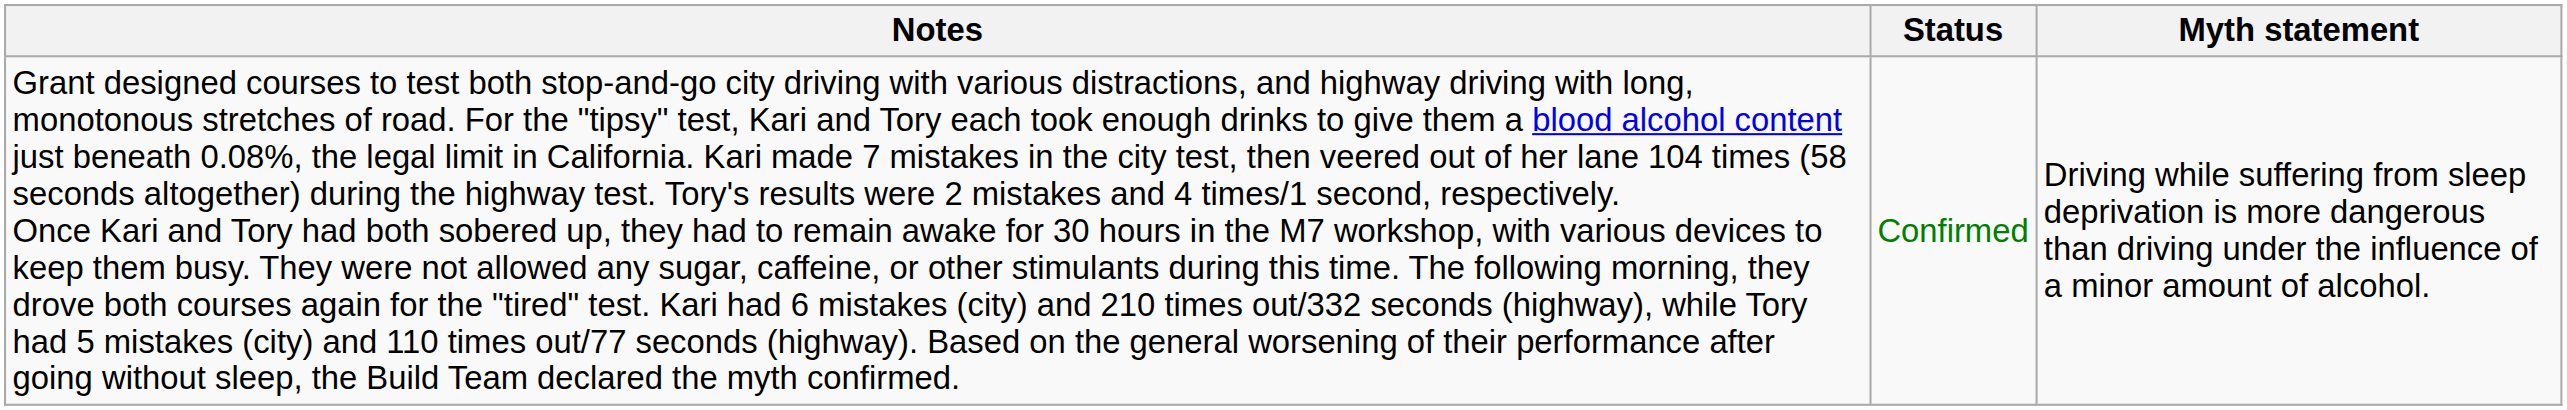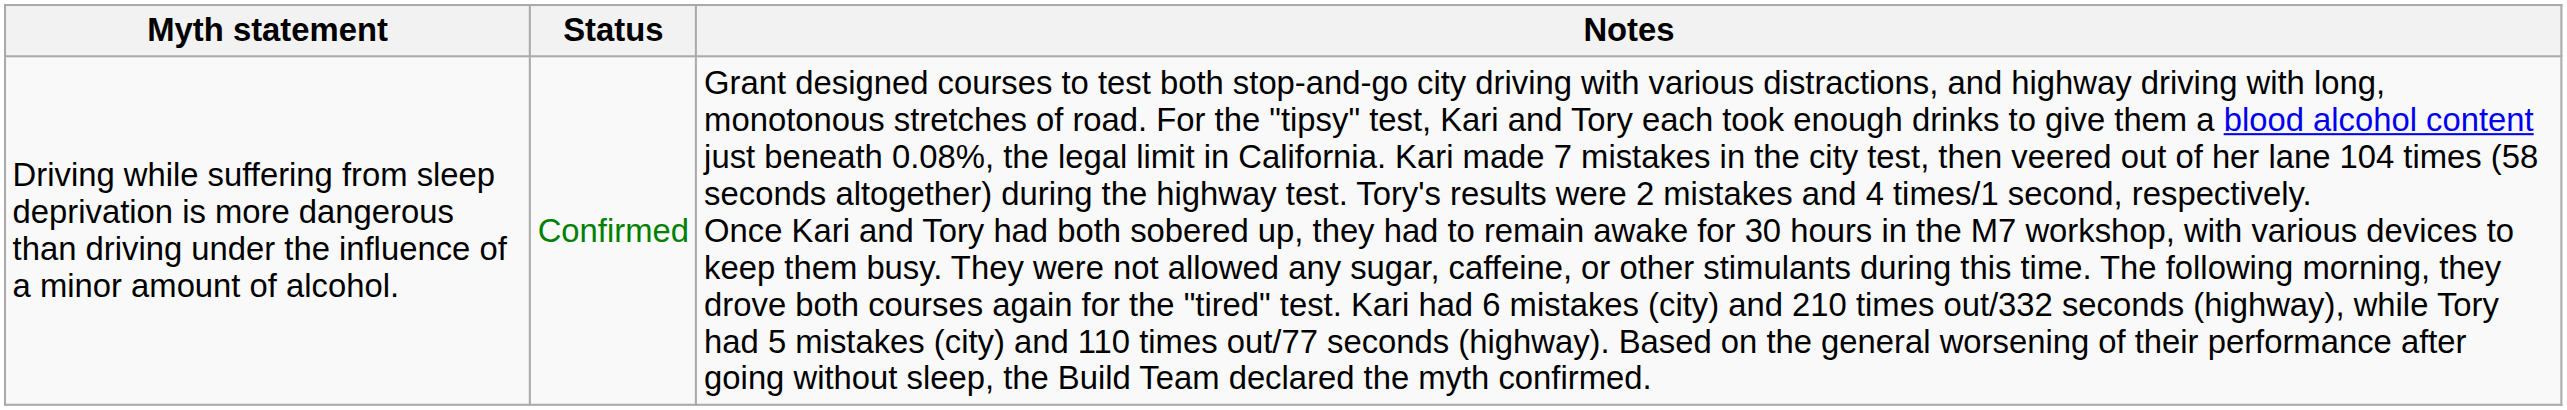columns swapped: (2299, 30) <-> (937, 30)
